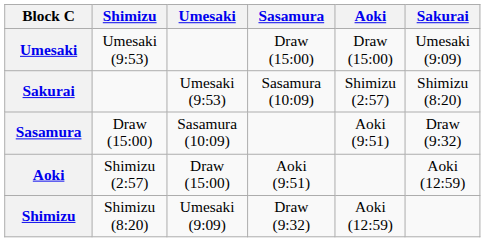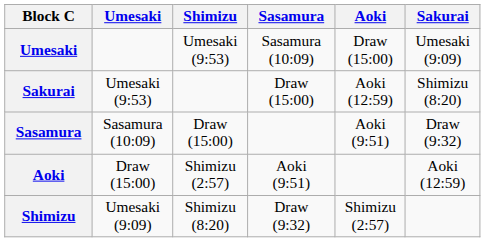columns swapped: (207, 16) <-> (130, 16)
(291, 49) Draw (15:00) -> (291, 49) Sasamura (10:09)
(291, 91) Sasamura (10:09) -> (291, 91) Draw (15:00)
(370, 91) Shimizu (2:57) -> (370, 91) Aoki (12:59)
(370, 216) Aoki (12:59) -> (370, 216) Shimizu (2:57)
